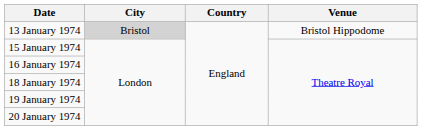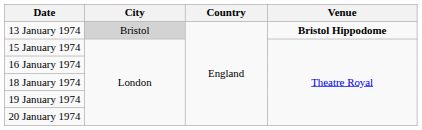(343, 30) normal -> (342, 30) bold
